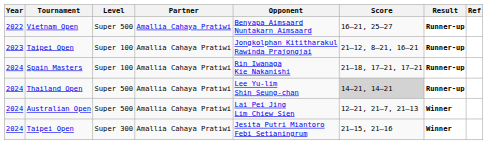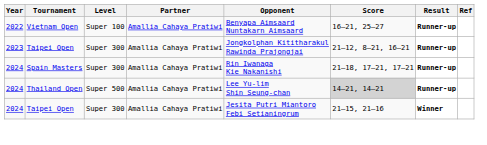(114, 26) Super 500 -> (105, 26) Super 100
(114, 47) Super 100 -> (105, 47) Super 300
(114, 67) Super 100 -> (105, 67) Super 300
- row: (15, 108)
